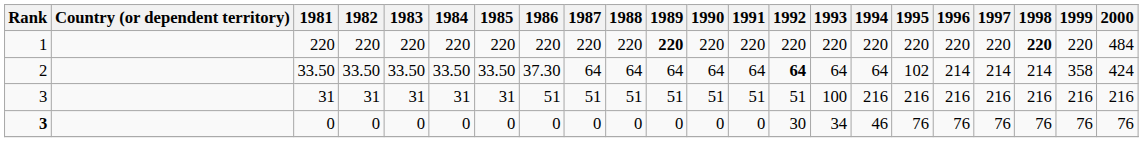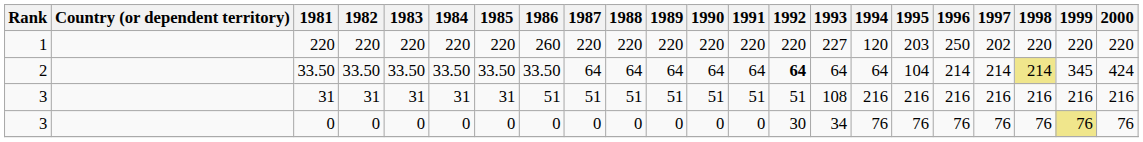(548, 44) 220 -> (548, 44) 260
(671, 44) bold -> (671, 44) normal
(835, 44) 220 -> (835, 44) 227
(876, 44) 220 -> (876, 44) 120
(917, 44) 220 -> (917, 44) 203
(957, 44) 220 -> (957, 44) 250
(998, 44) 220 -> (998, 44) 202
(1039, 44) bold -> (1039, 44) normal
(1121, 44) 484 -> (1121, 44) 220
(542, 70) 37.30 -> (542, 70) 33.50
(917, 70) 102 -> (917, 70) 104
(1039, 70) no background -> (1039, 70) khaki background
(1080, 70) 358 -> (1080, 70) 345
(835, 96) 100 -> (835, 96) 108
(43, 123) bold -> (43, 123) normal
(880, 123) 46 -> (880, 123) 76
(1084, 123) no background -> (1084, 123) khaki background
